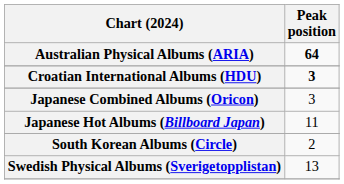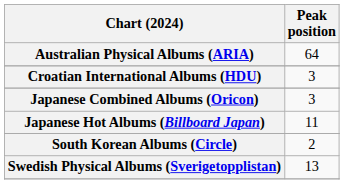(312, 54) bold -> (312, 54) normal
(312, 76) bold -> (312, 76) normal
